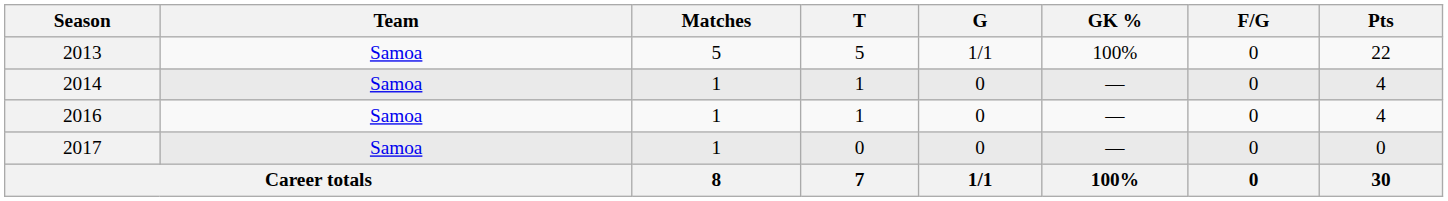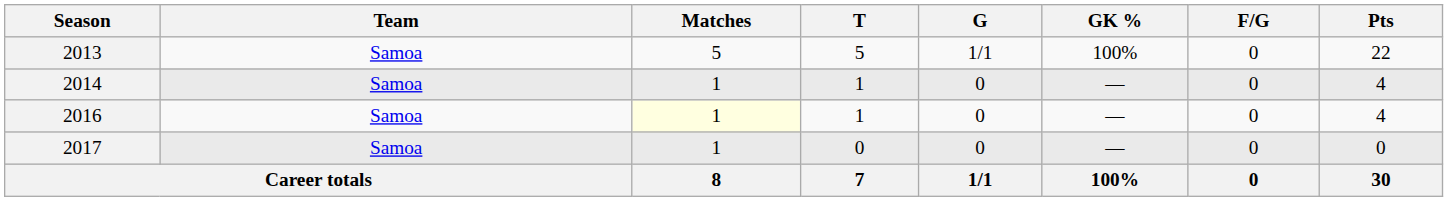(716, 116) no background -> (716, 116) lightyellow background
